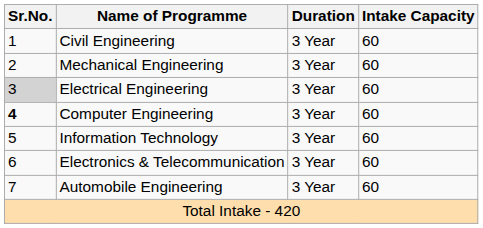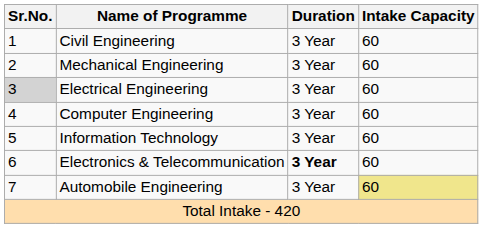(12, 114) bold -> (12, 114) normal
(313, 162) normal -> (314, 162) bold
(370, 187) no background -> (370, 187) khaki background
